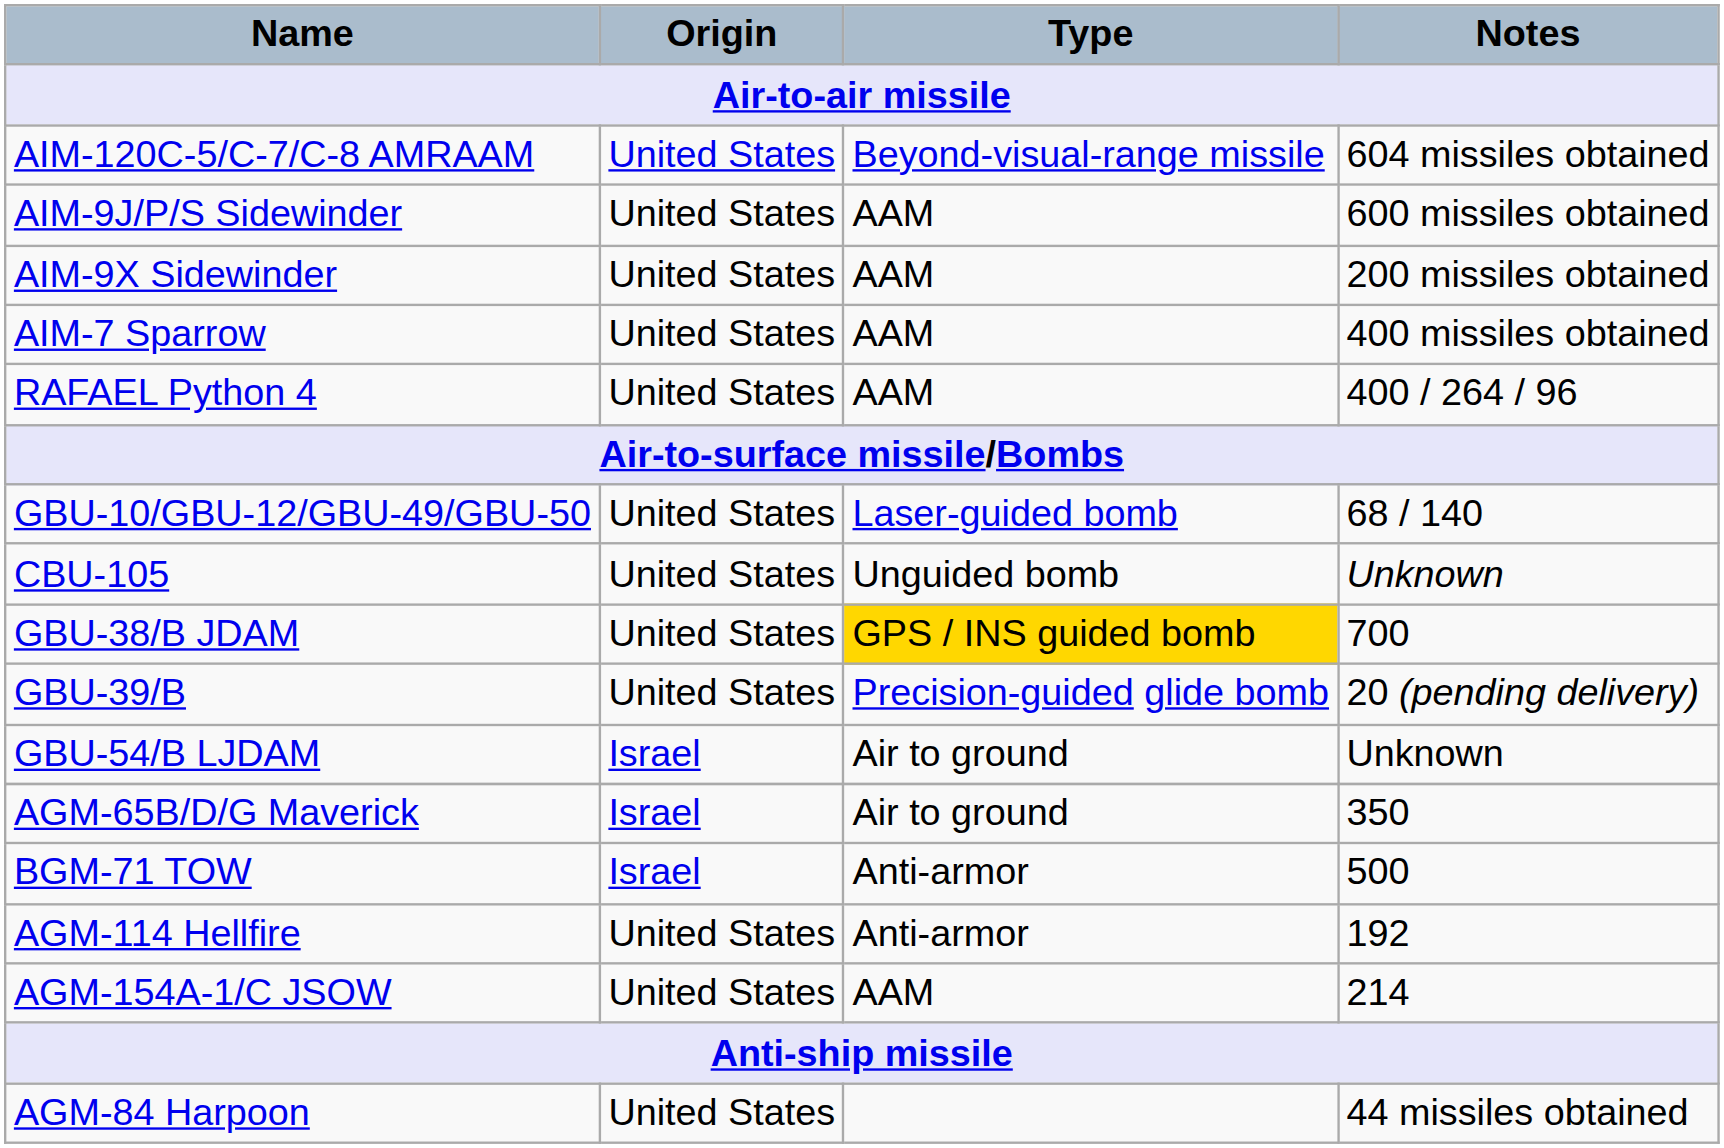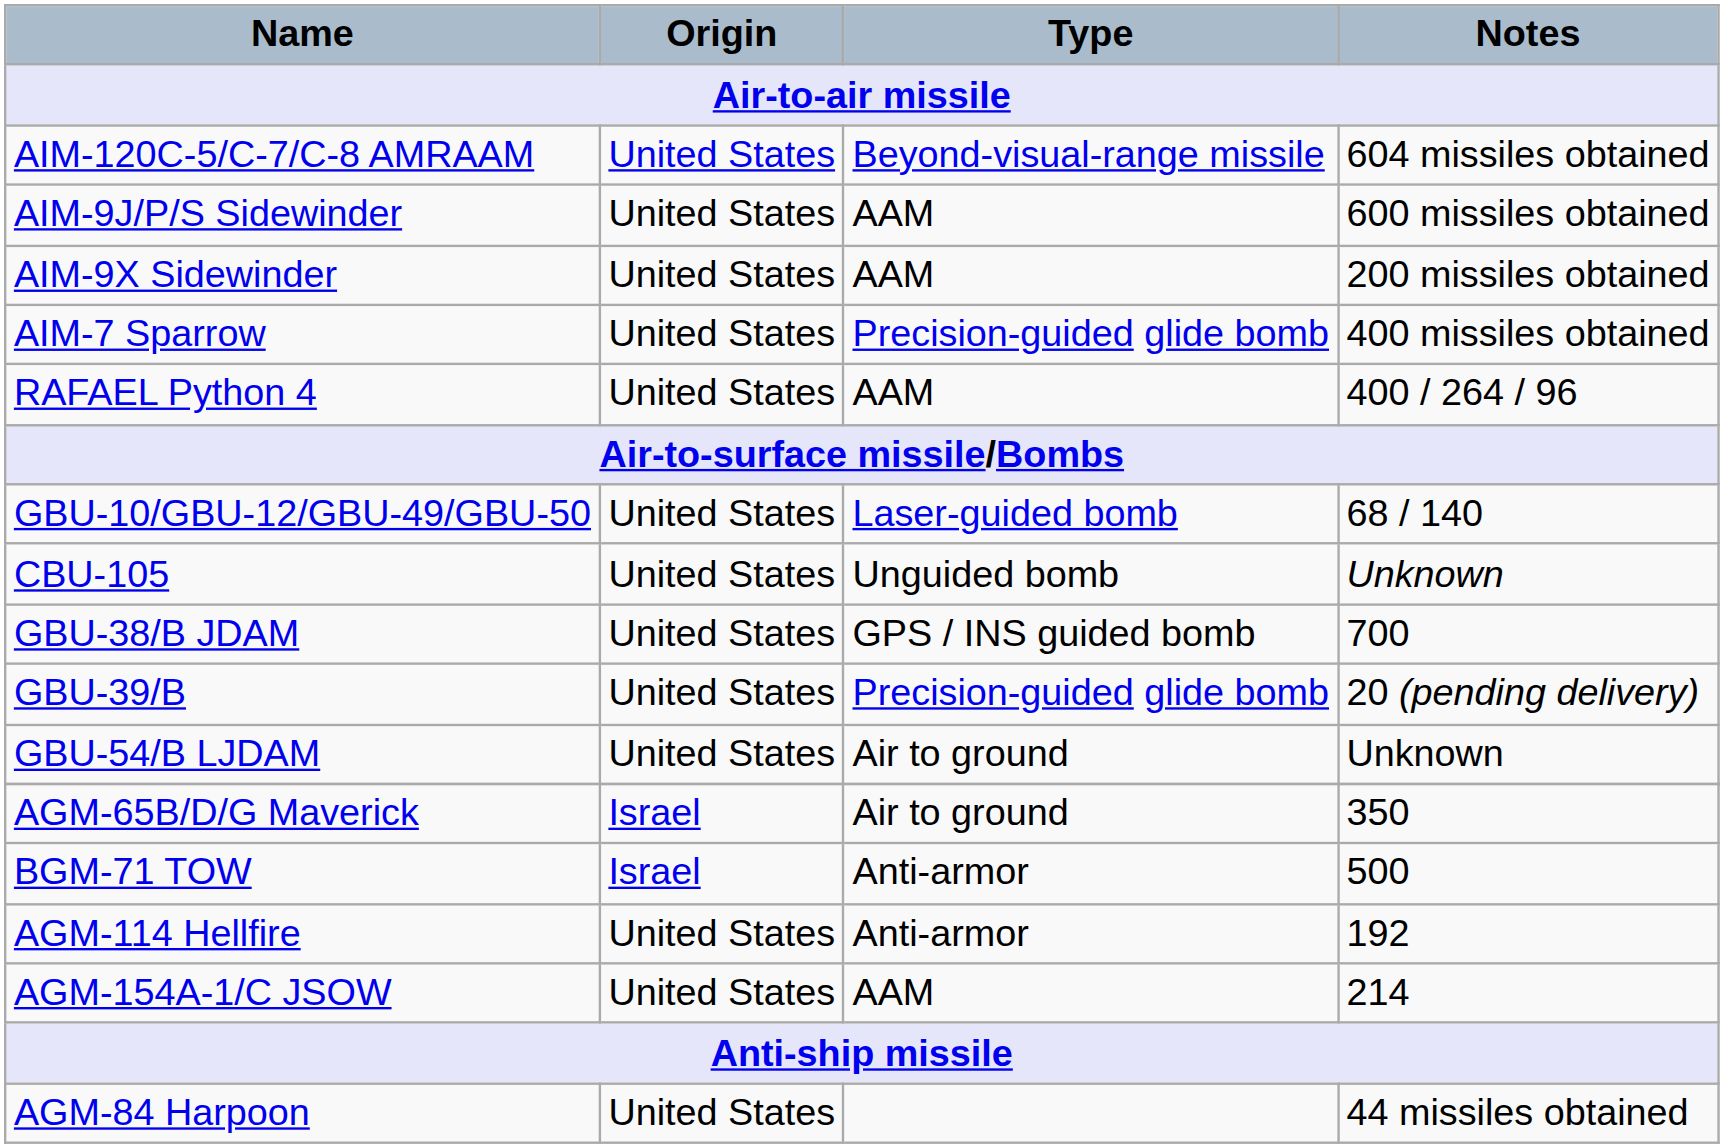(893, 333) AAM -> (1091, 333) Precision-guided glide bomb
(1054, 633) gold background -> (1054, 633) no background
(655, 753) Israel -> (722, 753) United States
